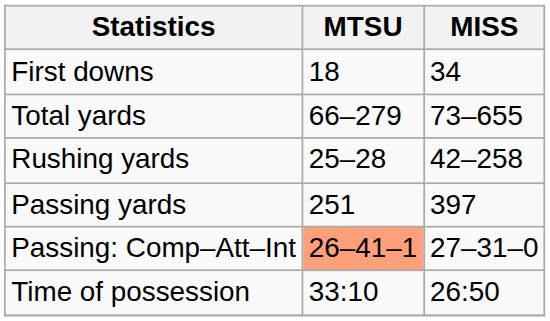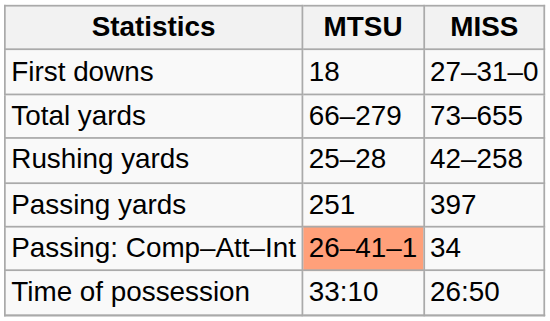(446, 71) 34 -> (484, 71) 27–31–0
(484, 248) 27–31–0 -> (446, 248) 34
